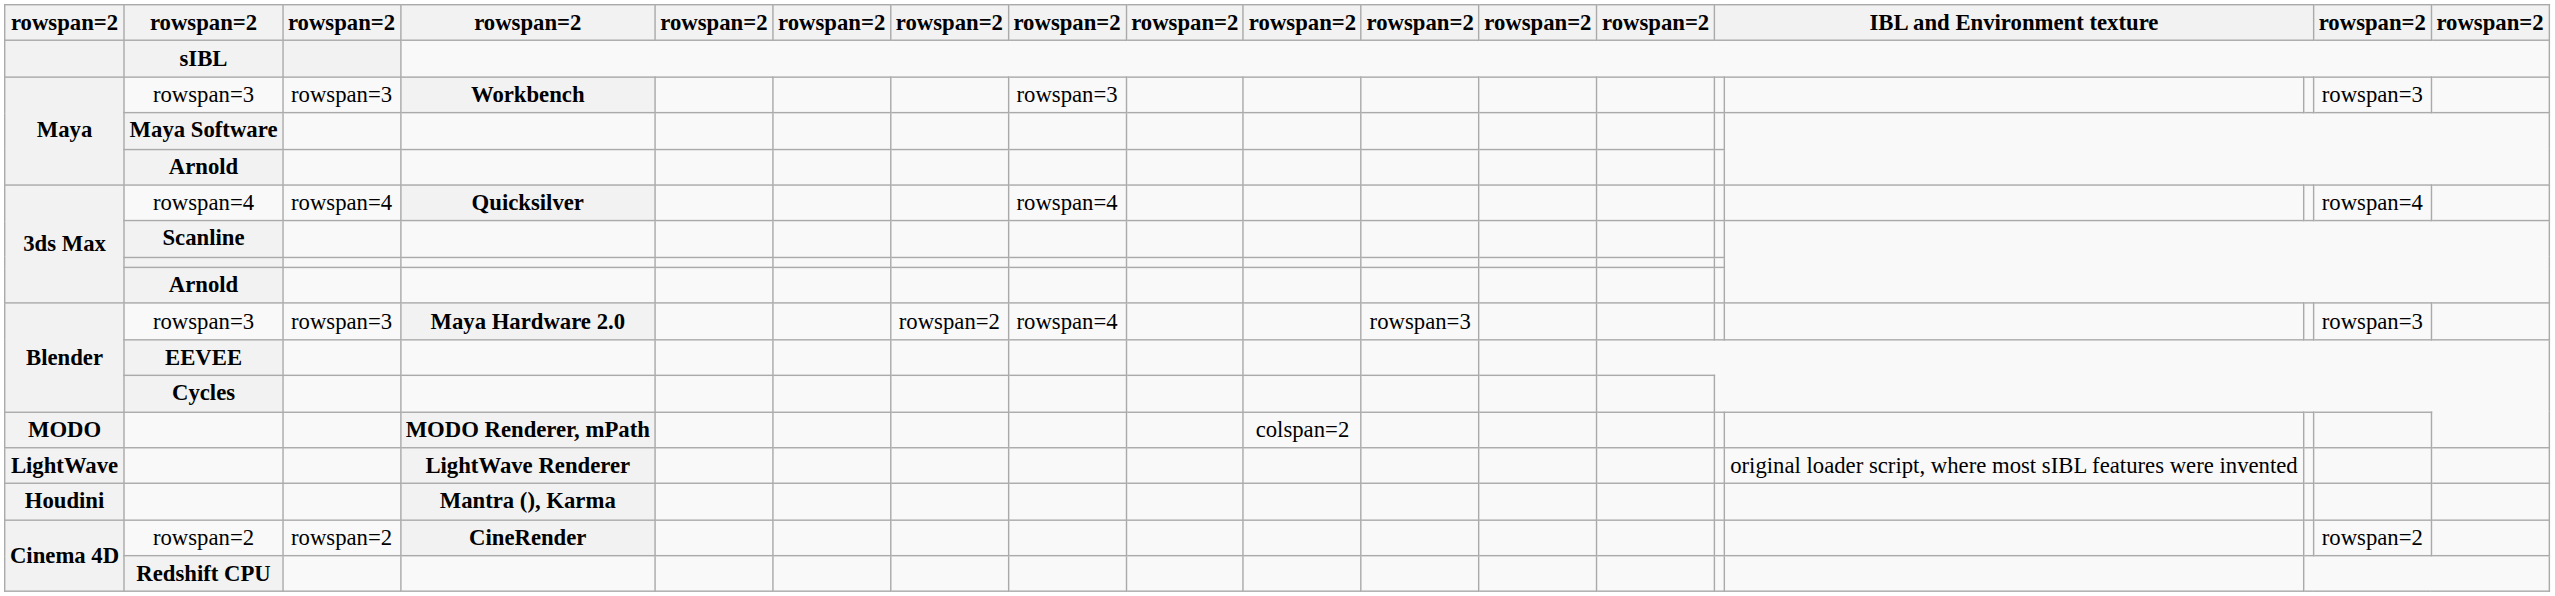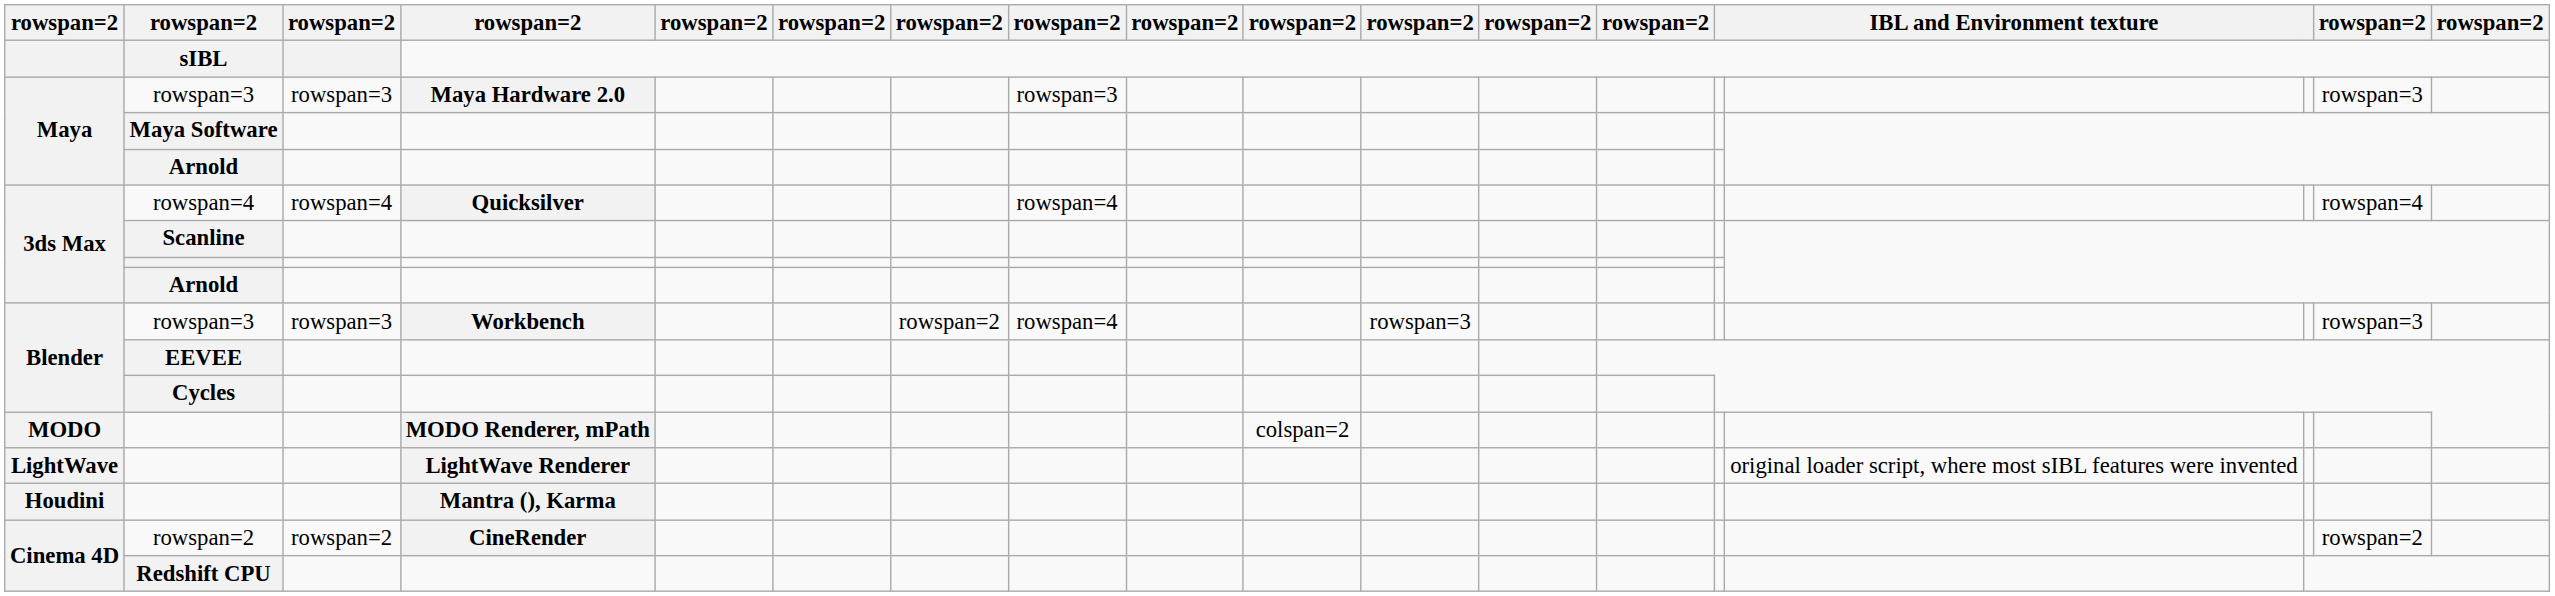(528, 94) Workbench -> (528, 94) Maya Hardware 2.0
(528, 321) Maya Hardware 2.0 -> (528, 321) Workbench
